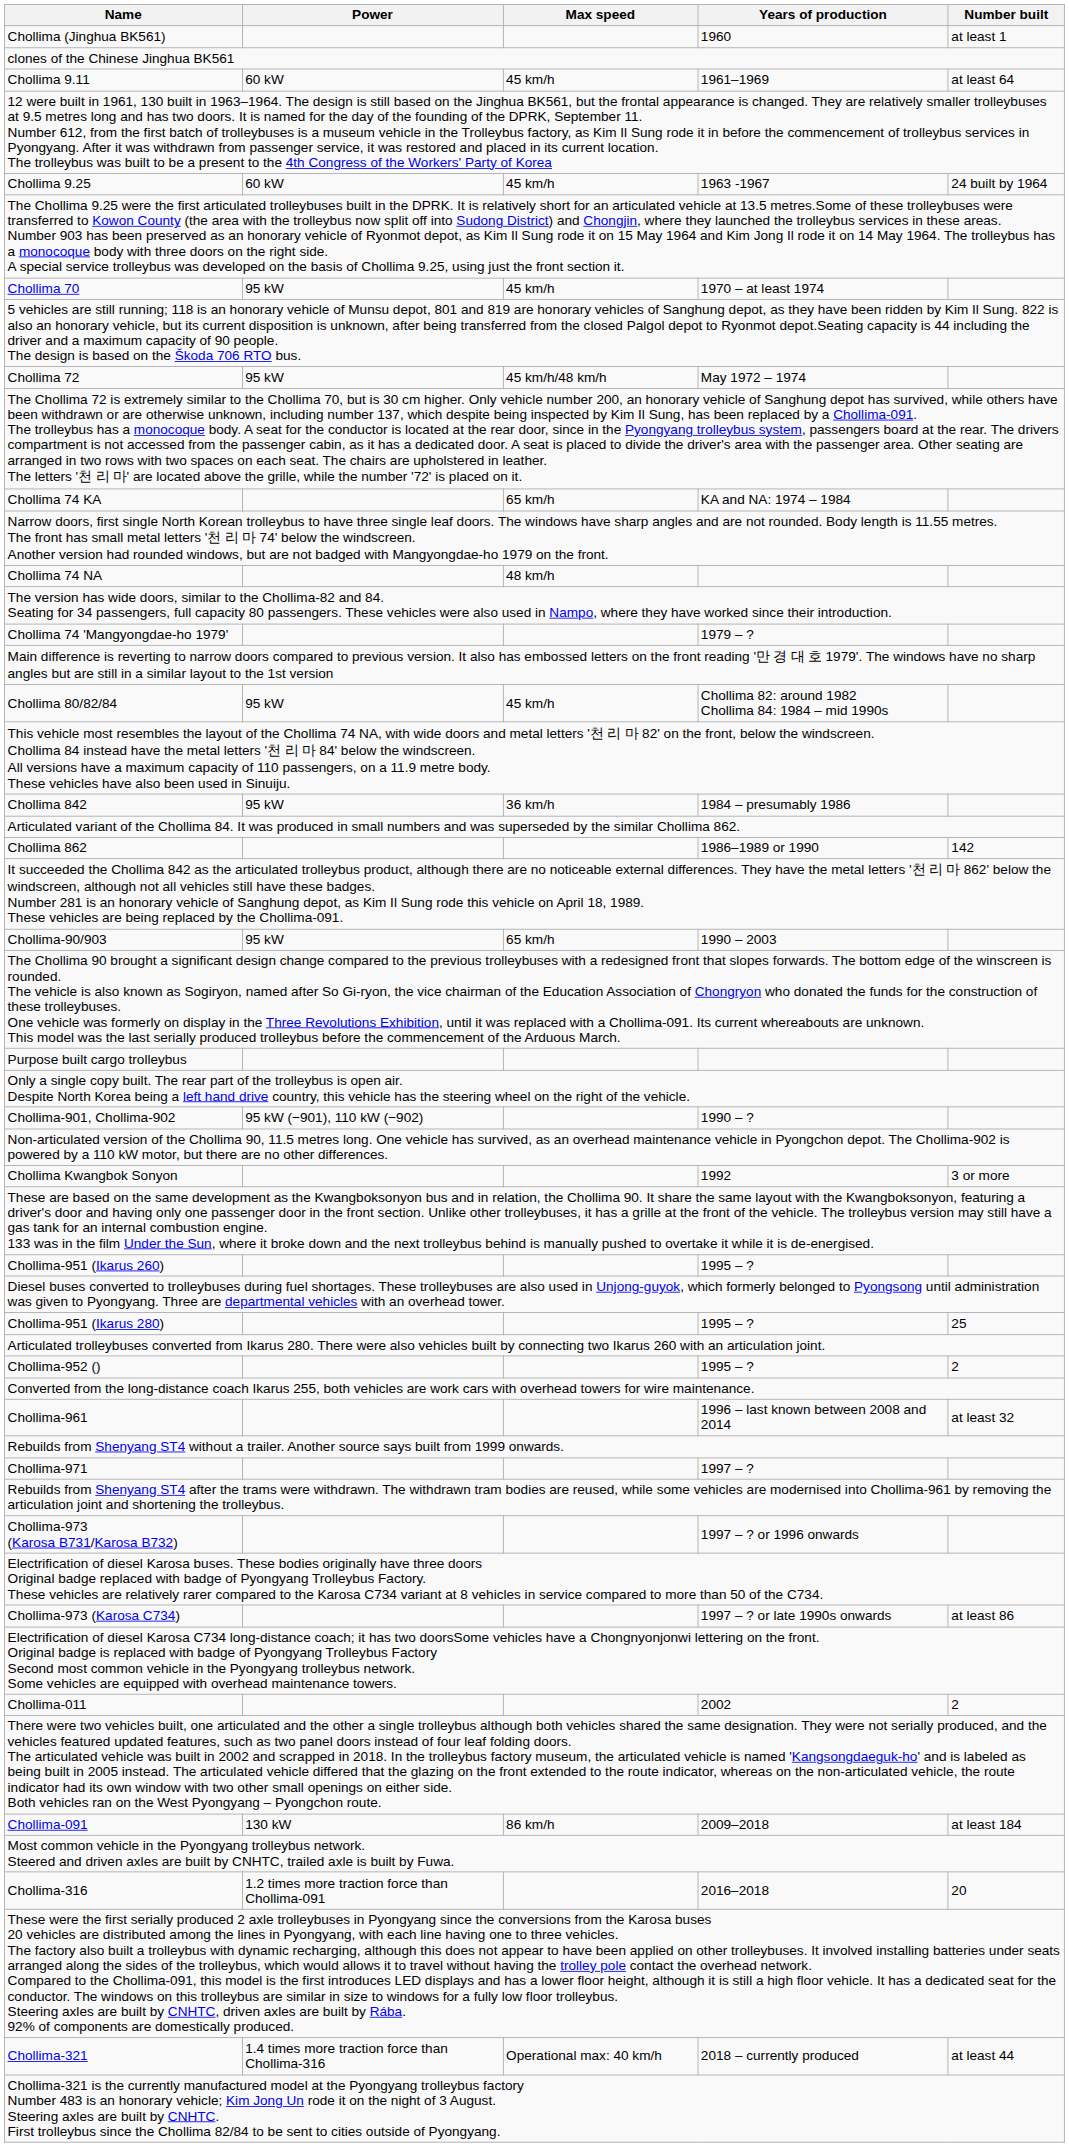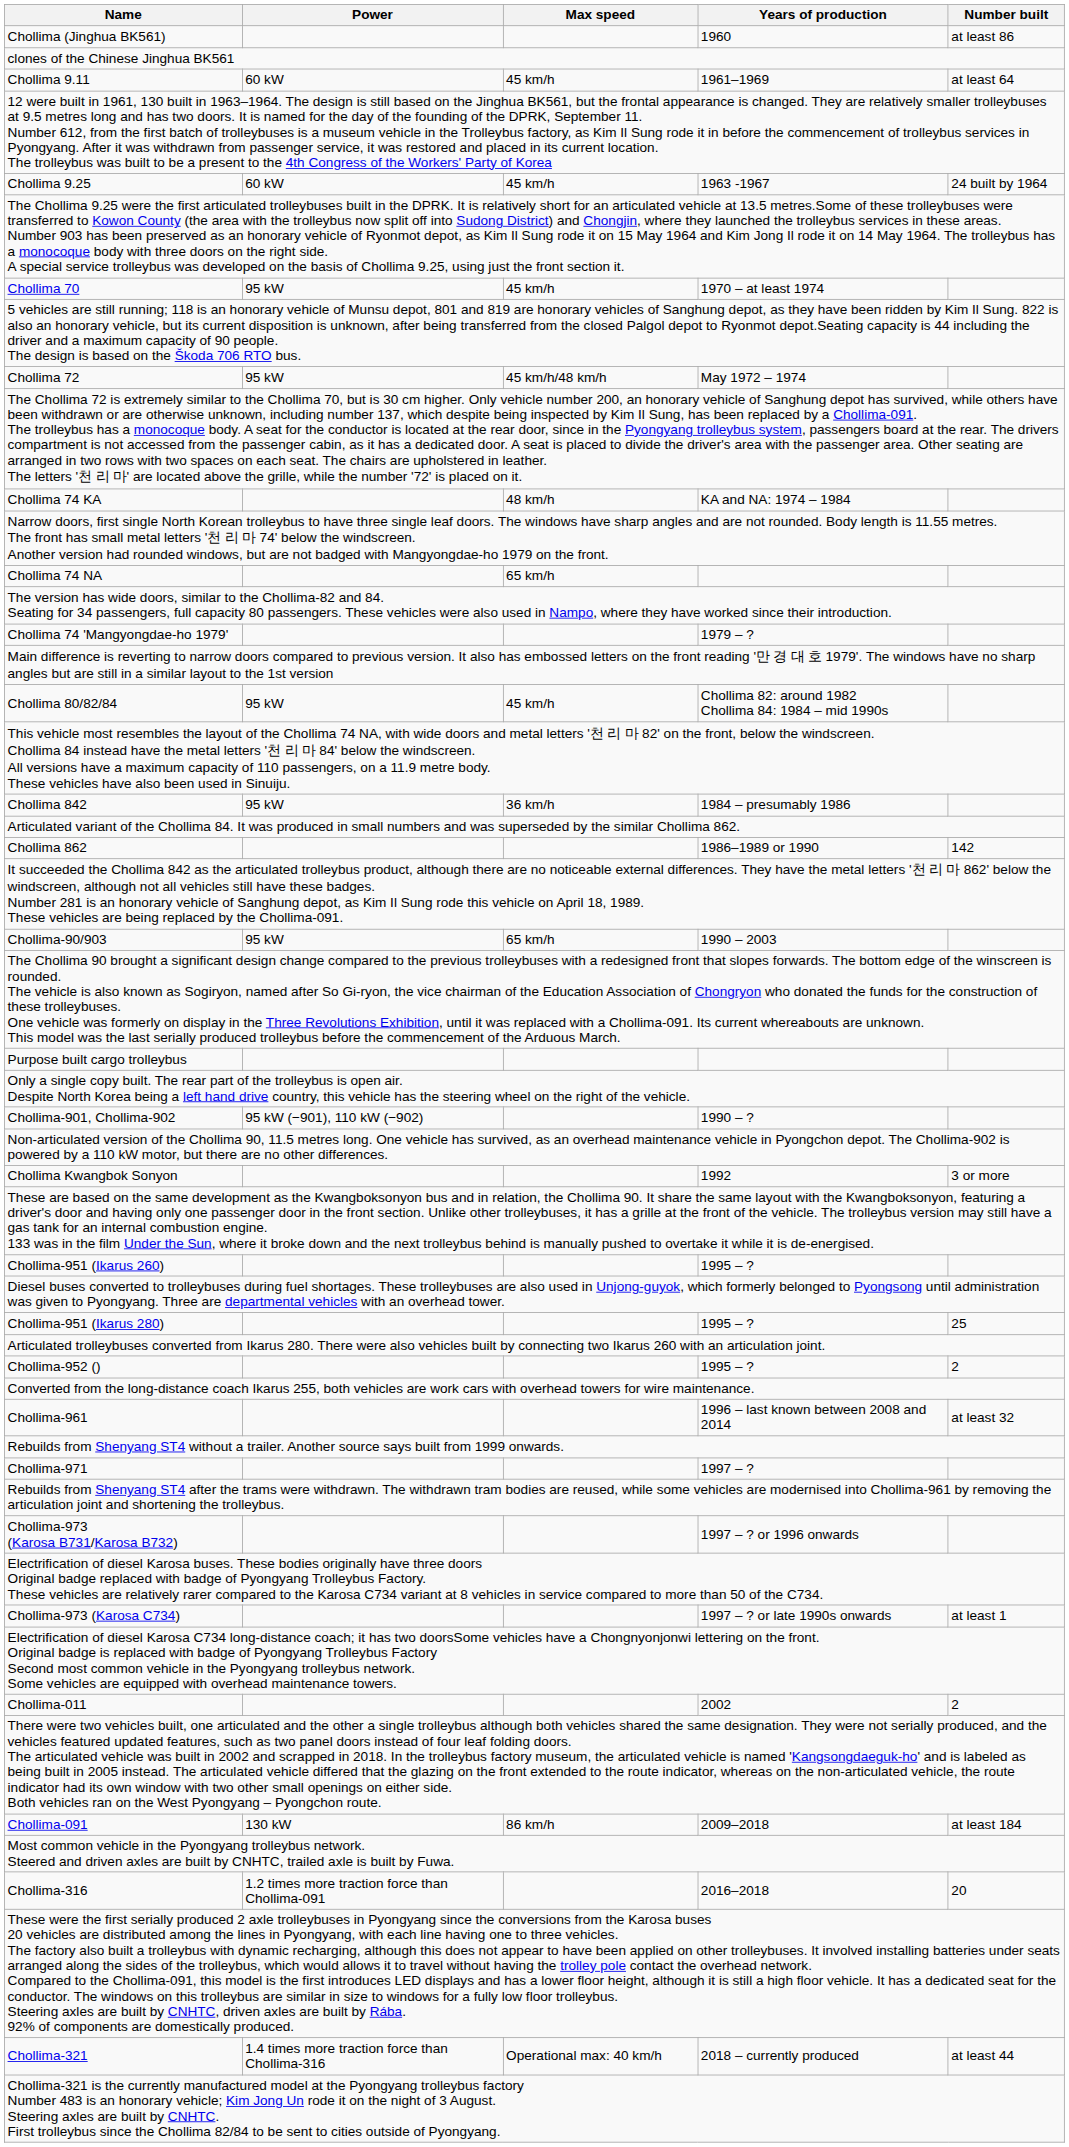(979, 36) at least 1 -> (983, 36) at least 86
(530, 499) 65 km/h -> (530, 499) 48 km/h
(530, 576) 48 km/h -> (530, 576) 65 km/h
(983, 1615) at least 86 -> (979, 1615) at least 1
